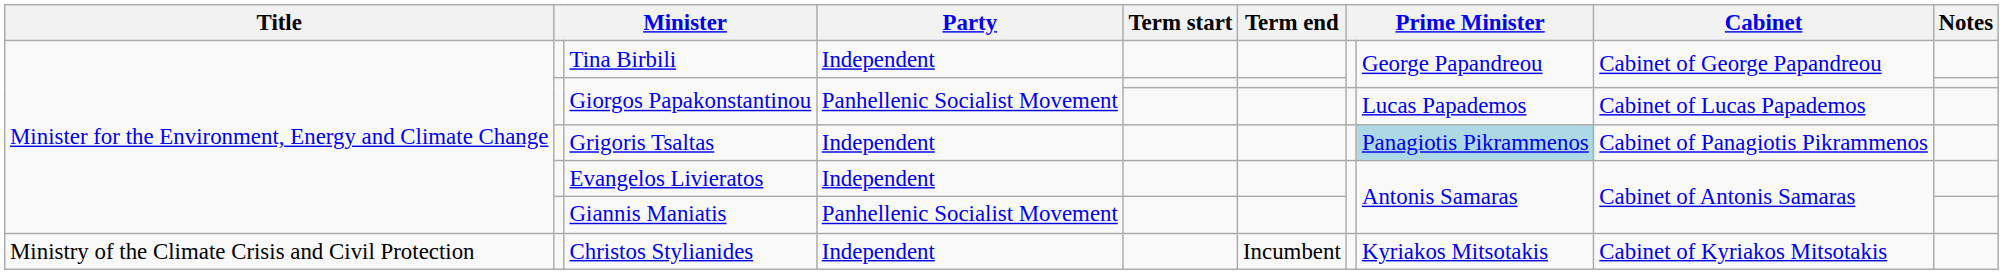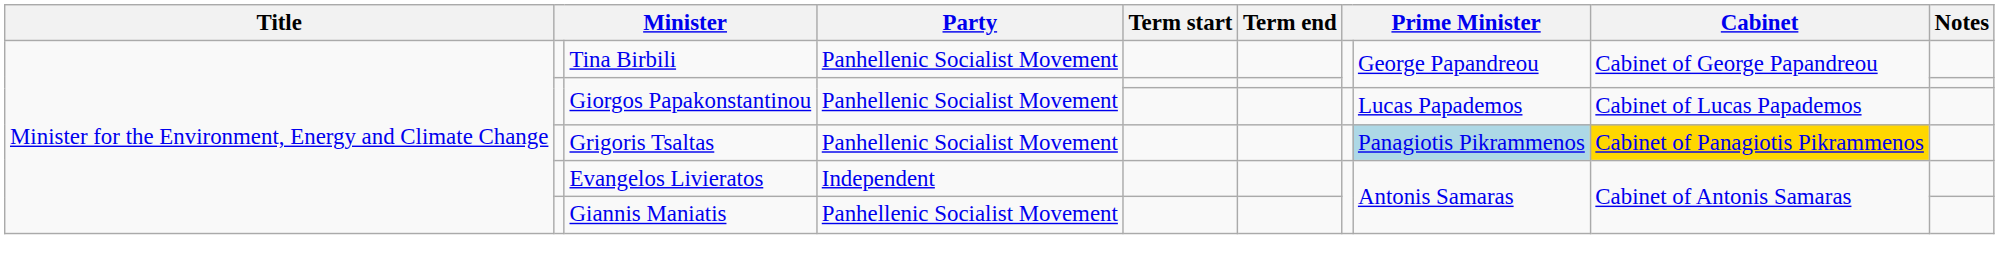(878, 58) Independent -> (970, 58) Panhellenic Socialist Movement
(878, 142) Independent -> (970, 142) Panhellenic Socialist Movement
(1764, 142) no background -> (1760, 142) gold background
- row: (242, 250)
